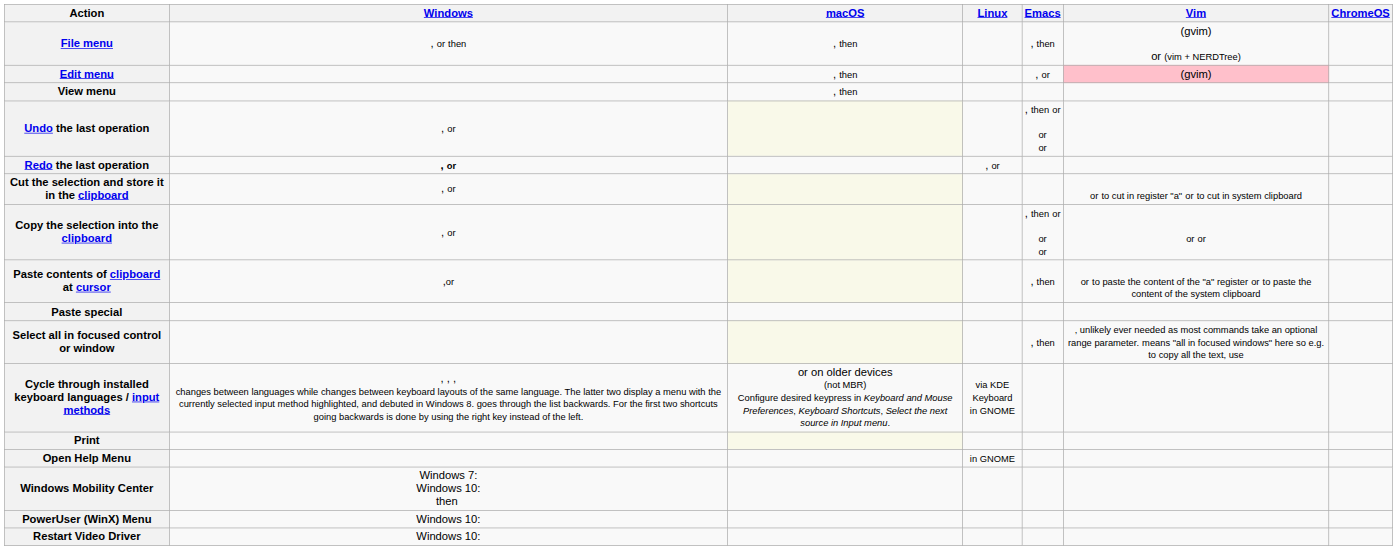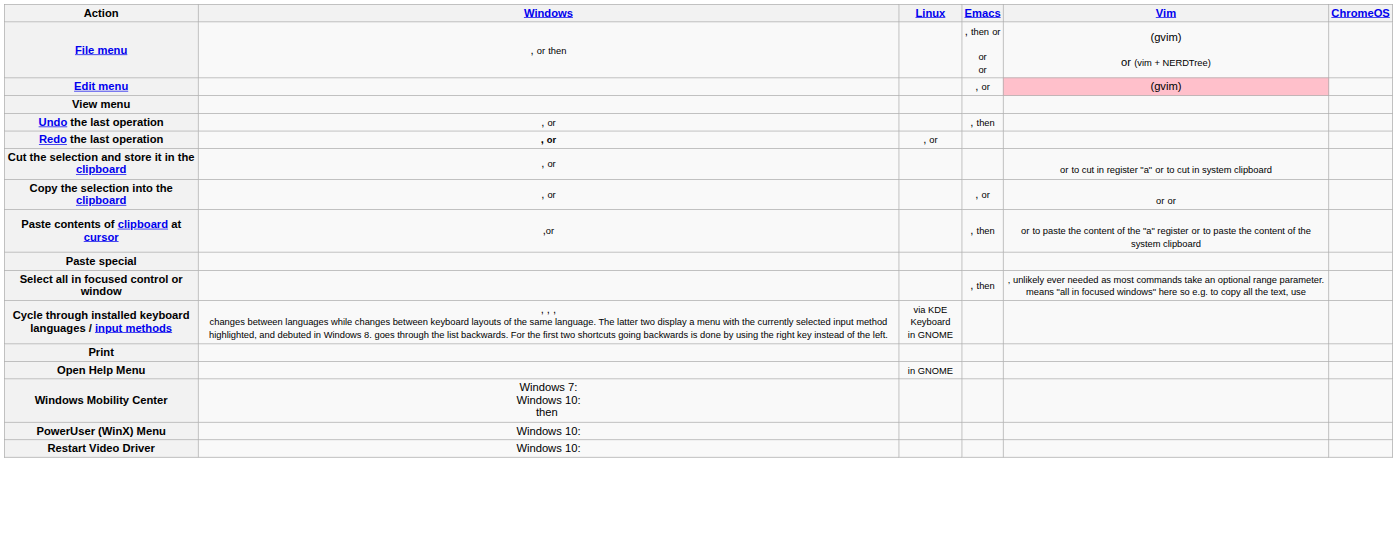- column: (845, 13)
(1043, 43) , then -> (983, 50) , then or or or
(1043, 128) , then or or or -> (983, 122) , then
(1043, 232) , then or or or -> (983, 194) , or
